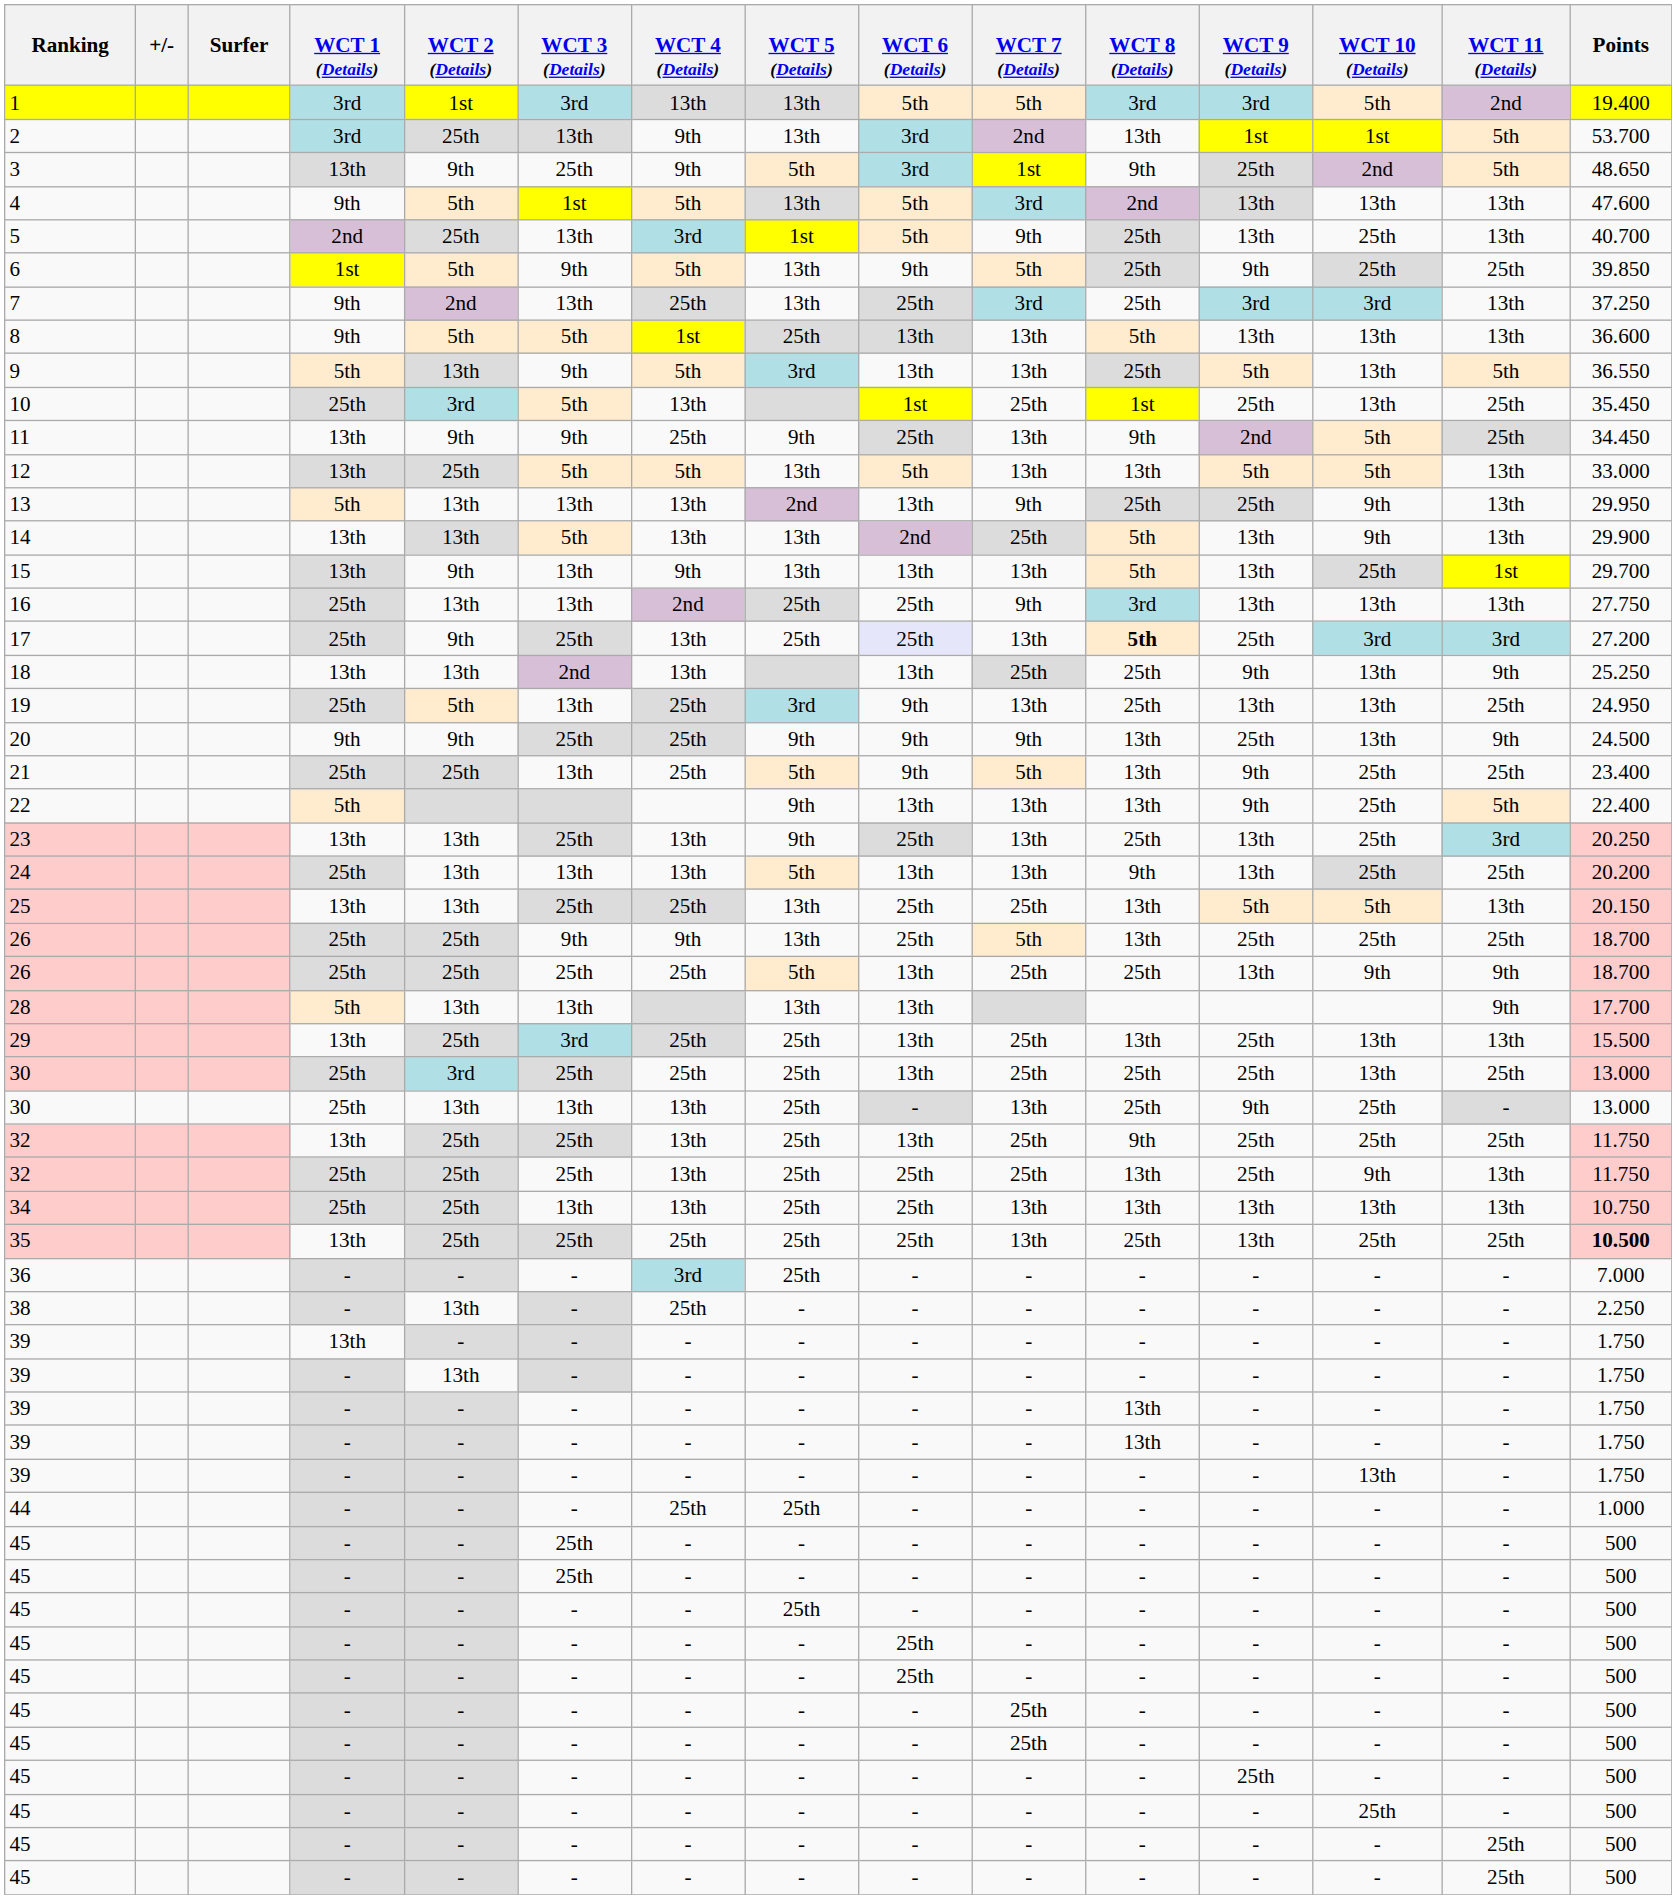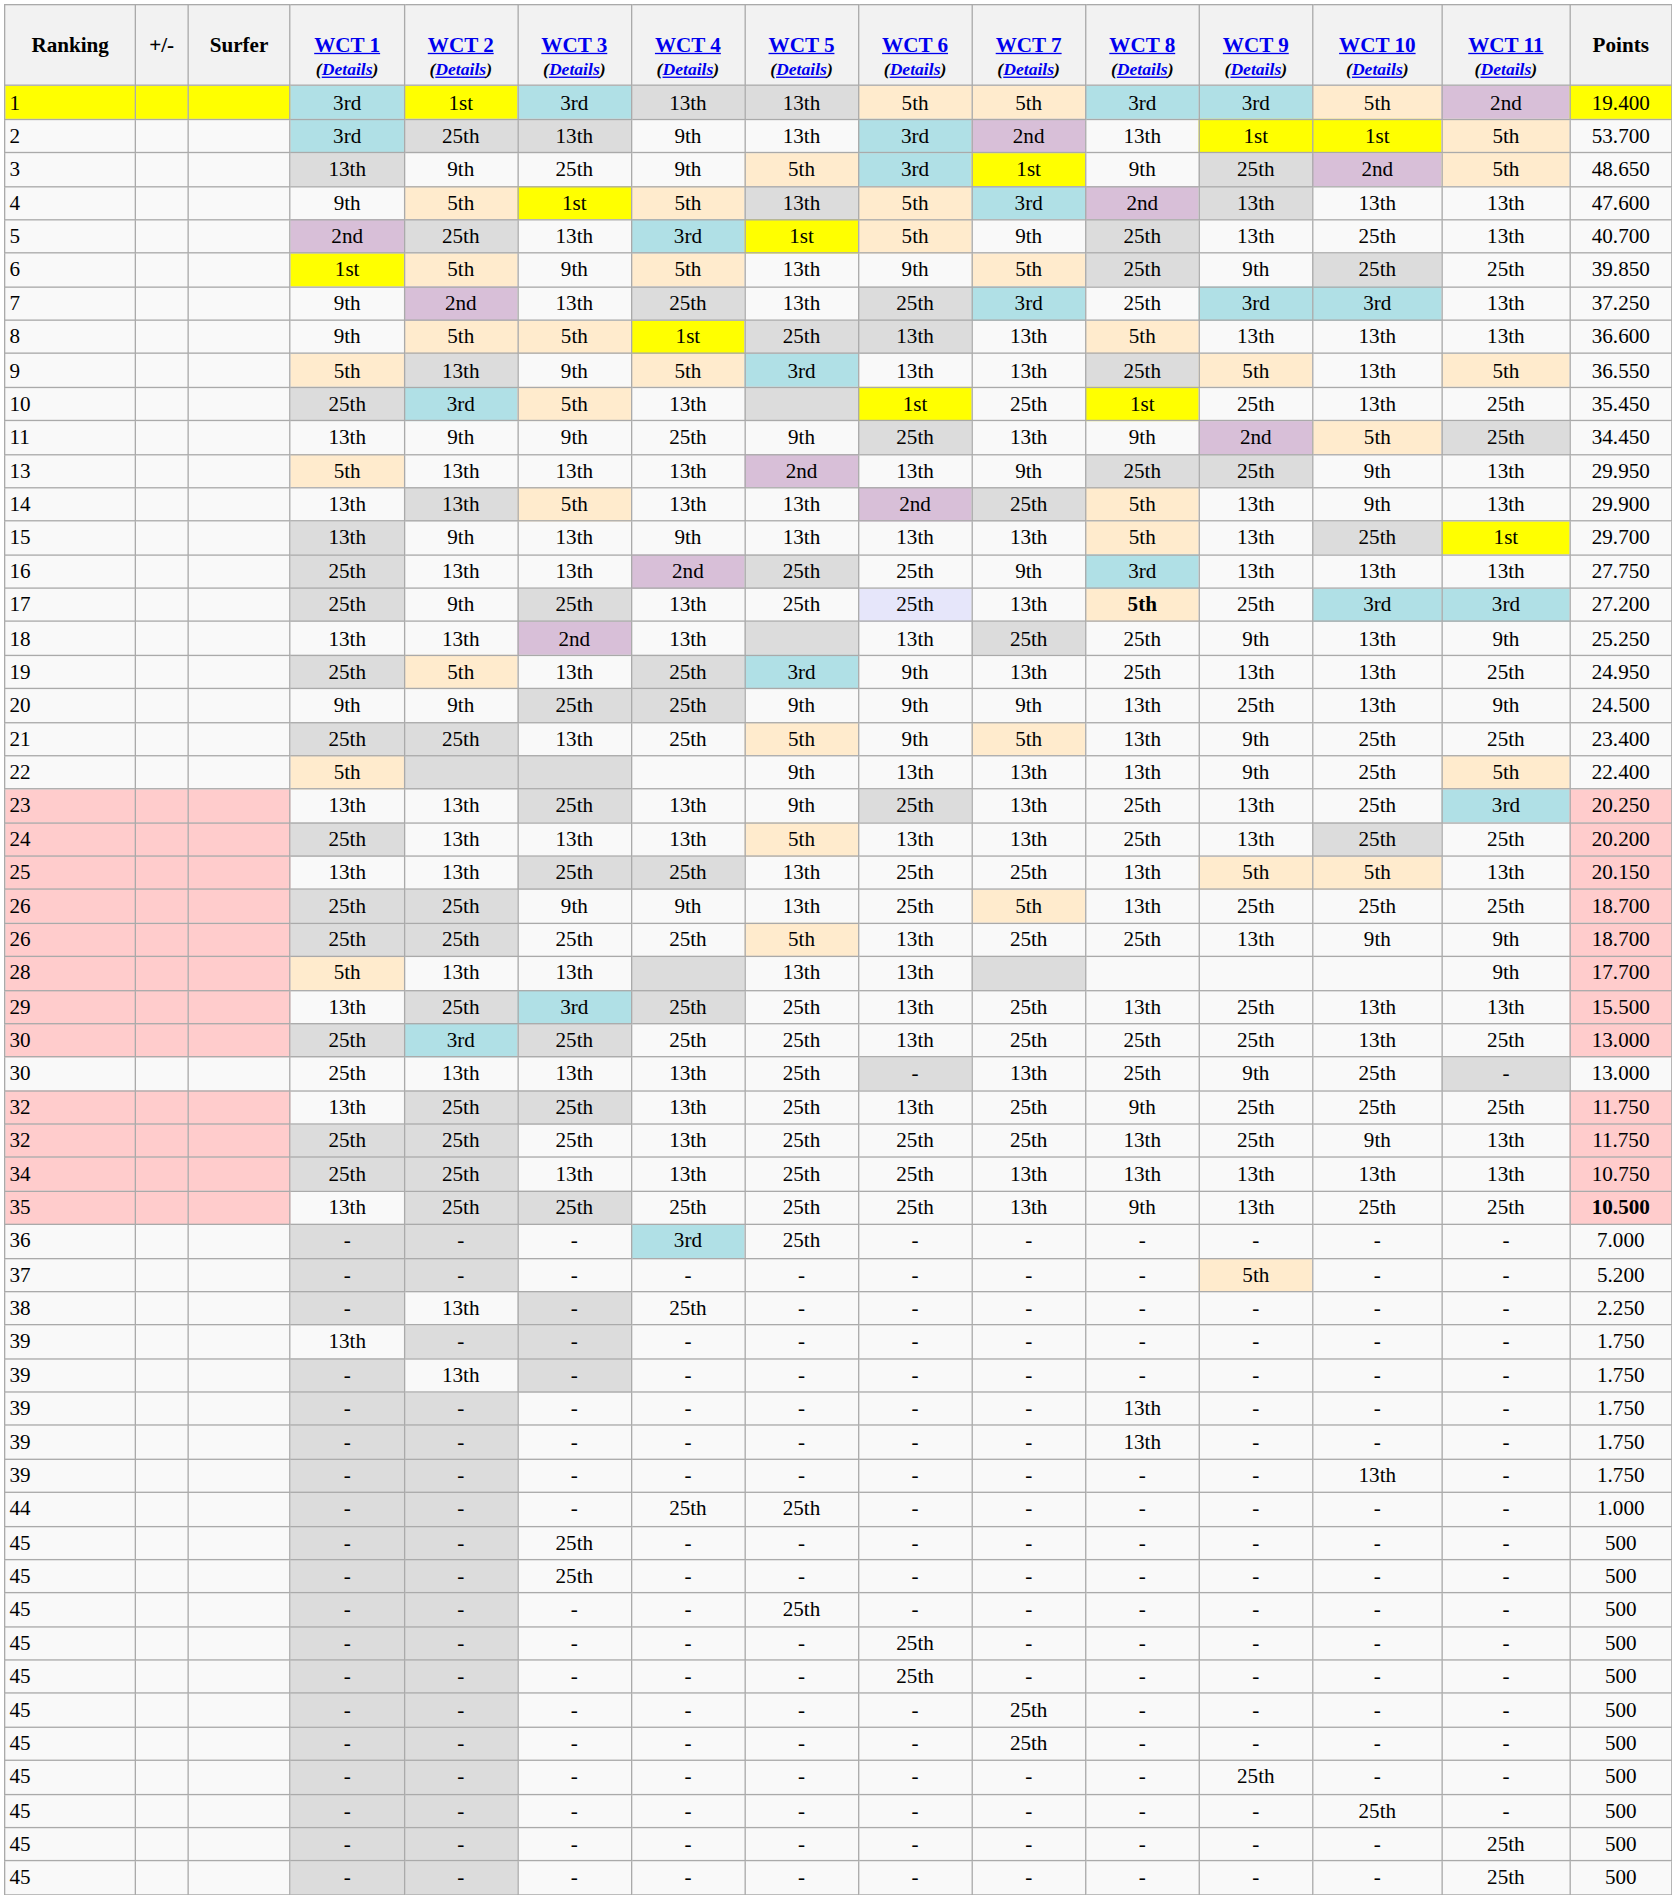- row: (20, 470)
(1142, 872) 9th -> (1142, 839) 25th
(1142, 1241) 25th -> (1142, 1207) 9th
+ row: (20, 1274)
